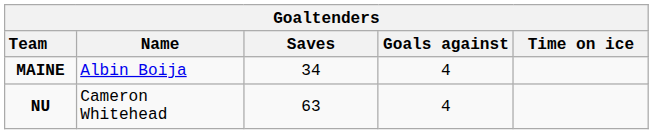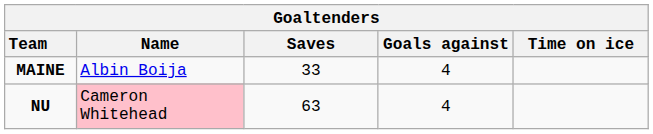(311, 70) 34 -> (311, 70) 33
(124, 106) no background -> (124, 106) pink background
